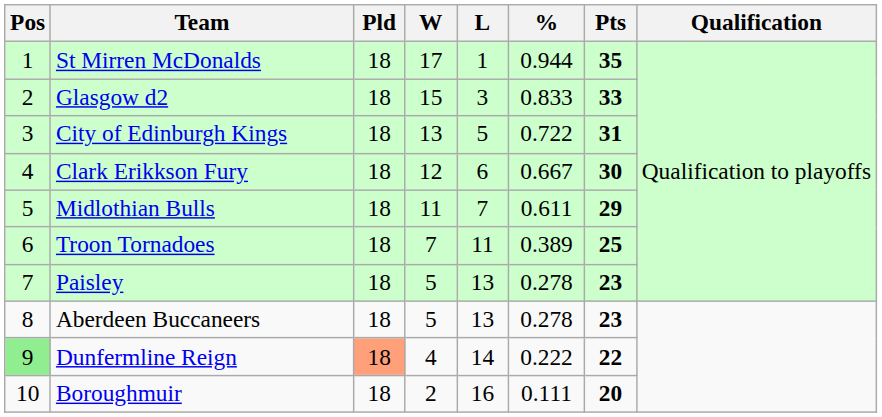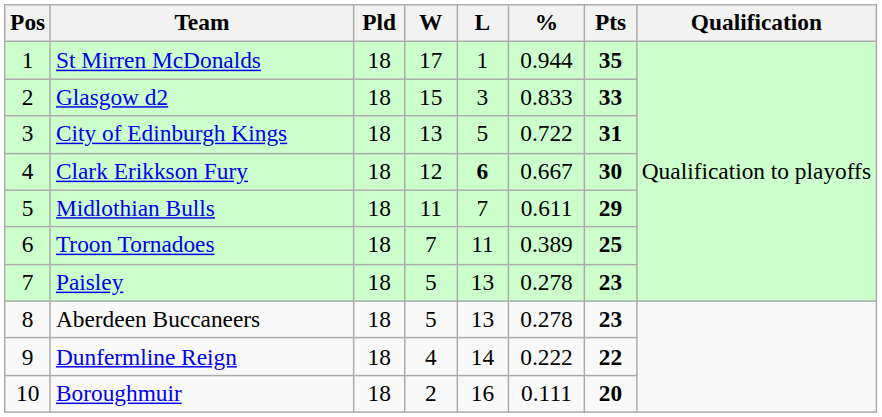(482, 171) normal -> (482, 171) bold
(28, 356) lightgreen background -> (28, 356) no background
(379, 356) lightsalmon background -> (379, 356) no background
